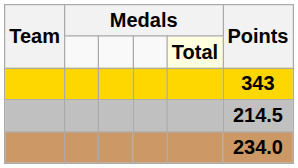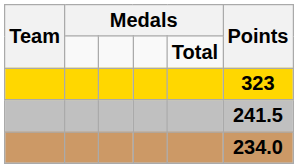(195, 52) lightyellow background -> (195, 52) no background
(258, 83) 343 -> (258, 83) 323
(258, 115) 214.5 -> (258, 115) 241.5
